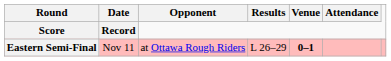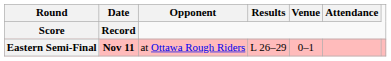(119, 47) normal -> (119, 47) bold
(306, 47) bold -> (306, 47) normal
